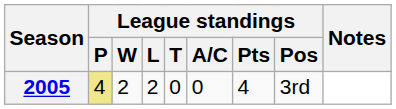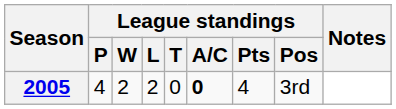(100, 87) khaki background -> (100, 87) no background
(198, 87) normal -> (198, 87) bold
